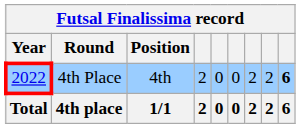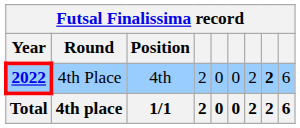(29, 78) normal -> (29, 78) bold
(269, 78) normal -> (269, 78) bold
(286, 78) bold -> (286, 78) normal
